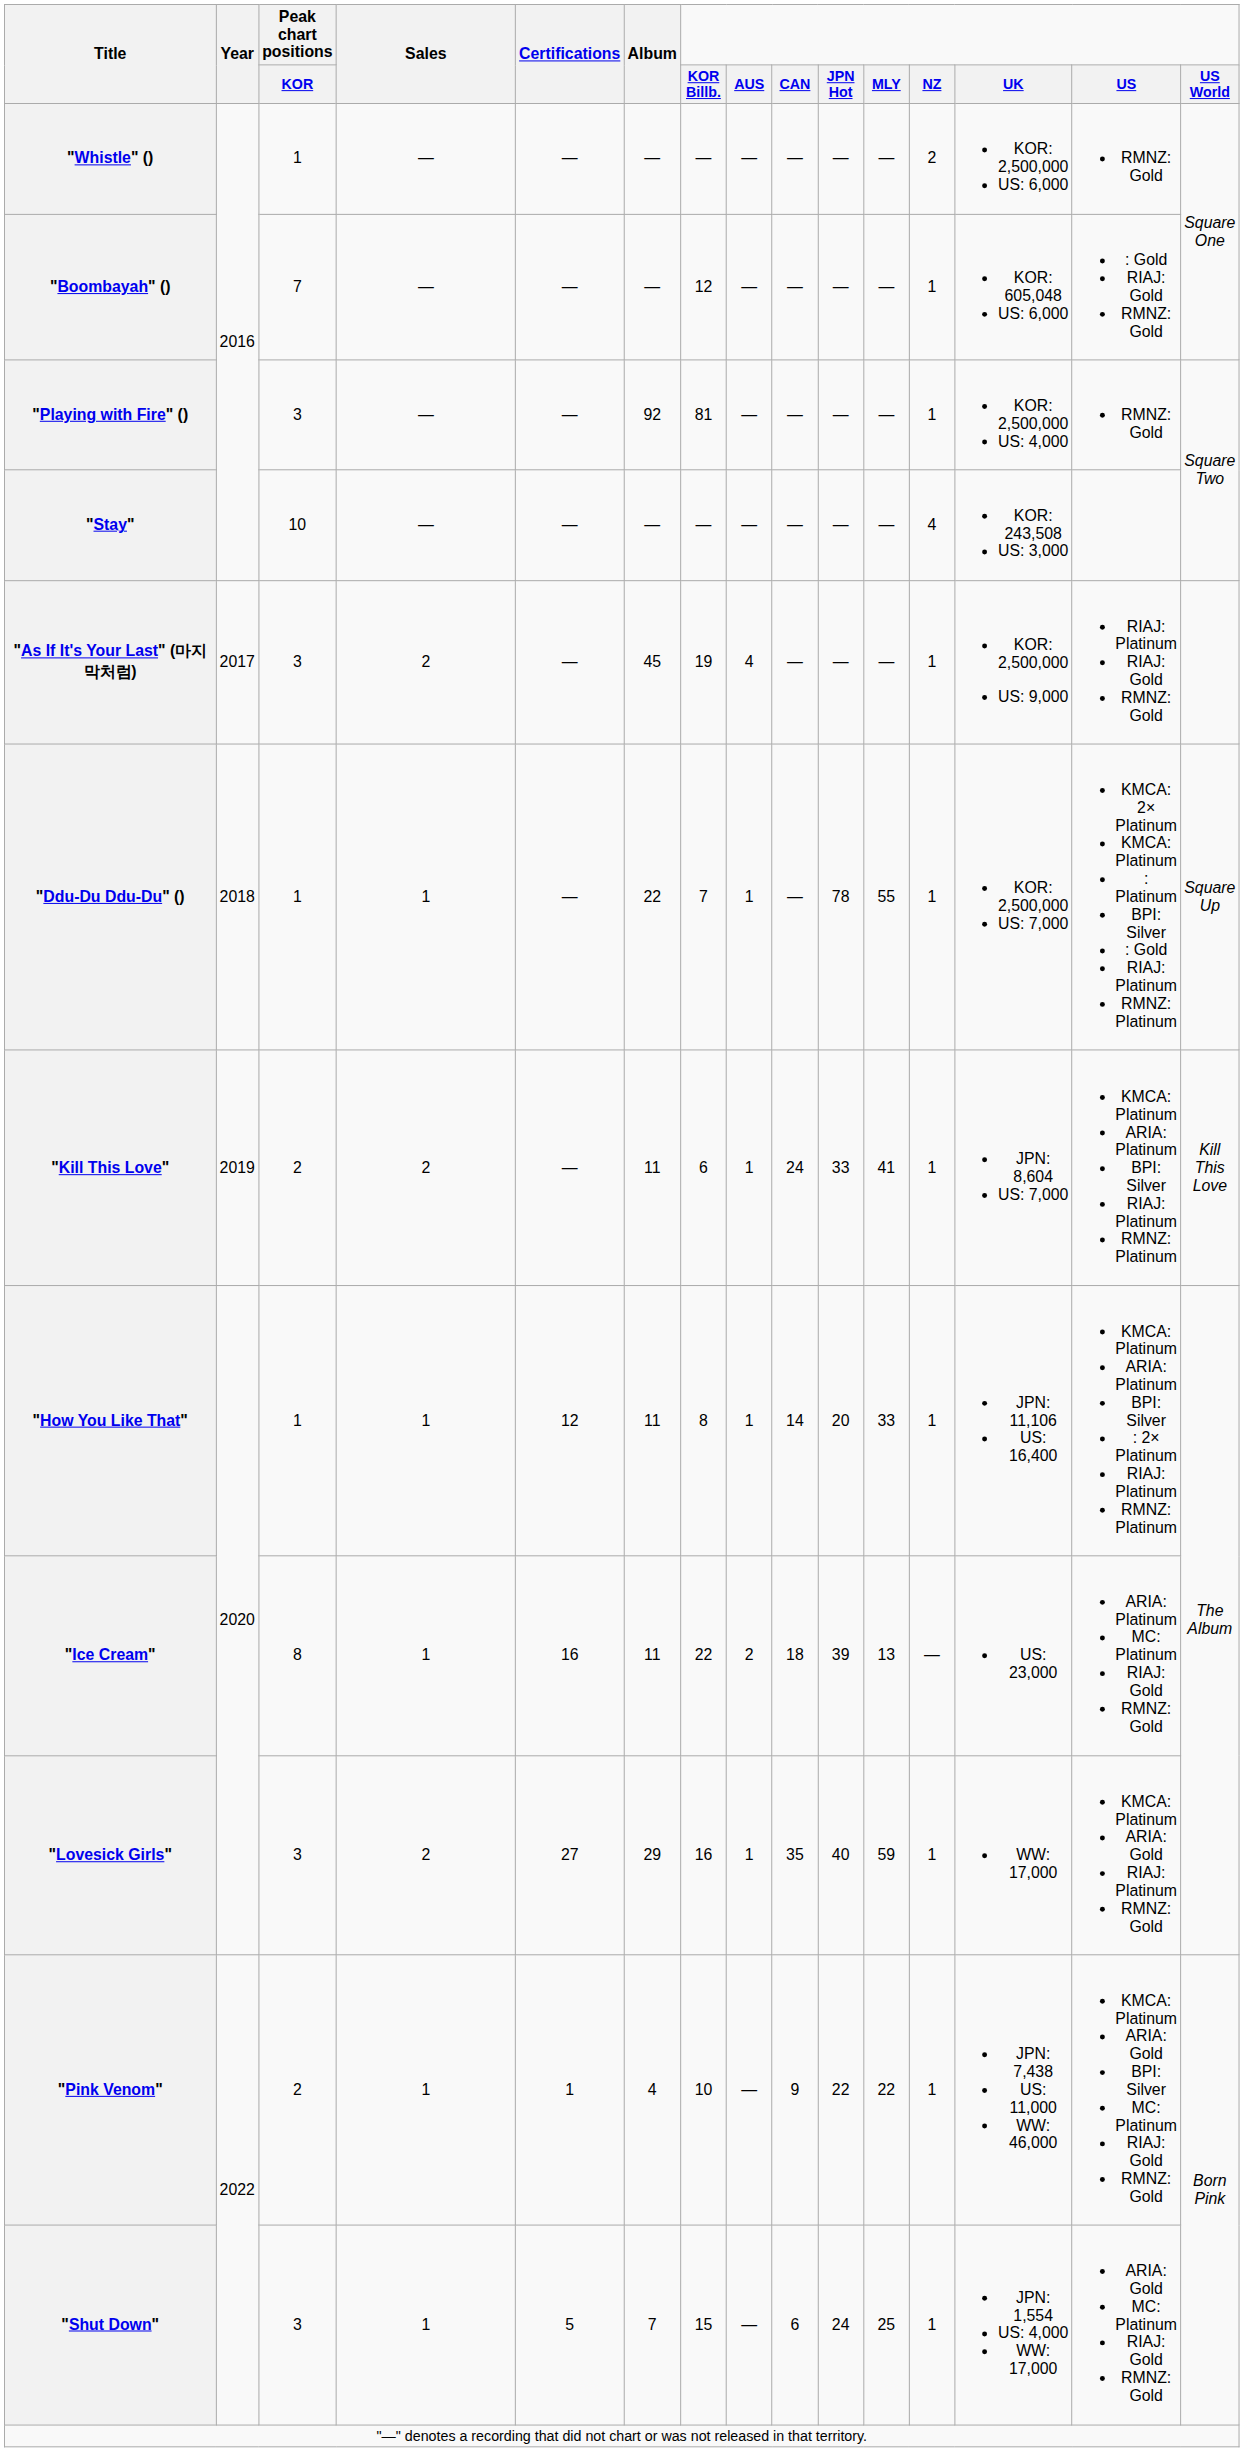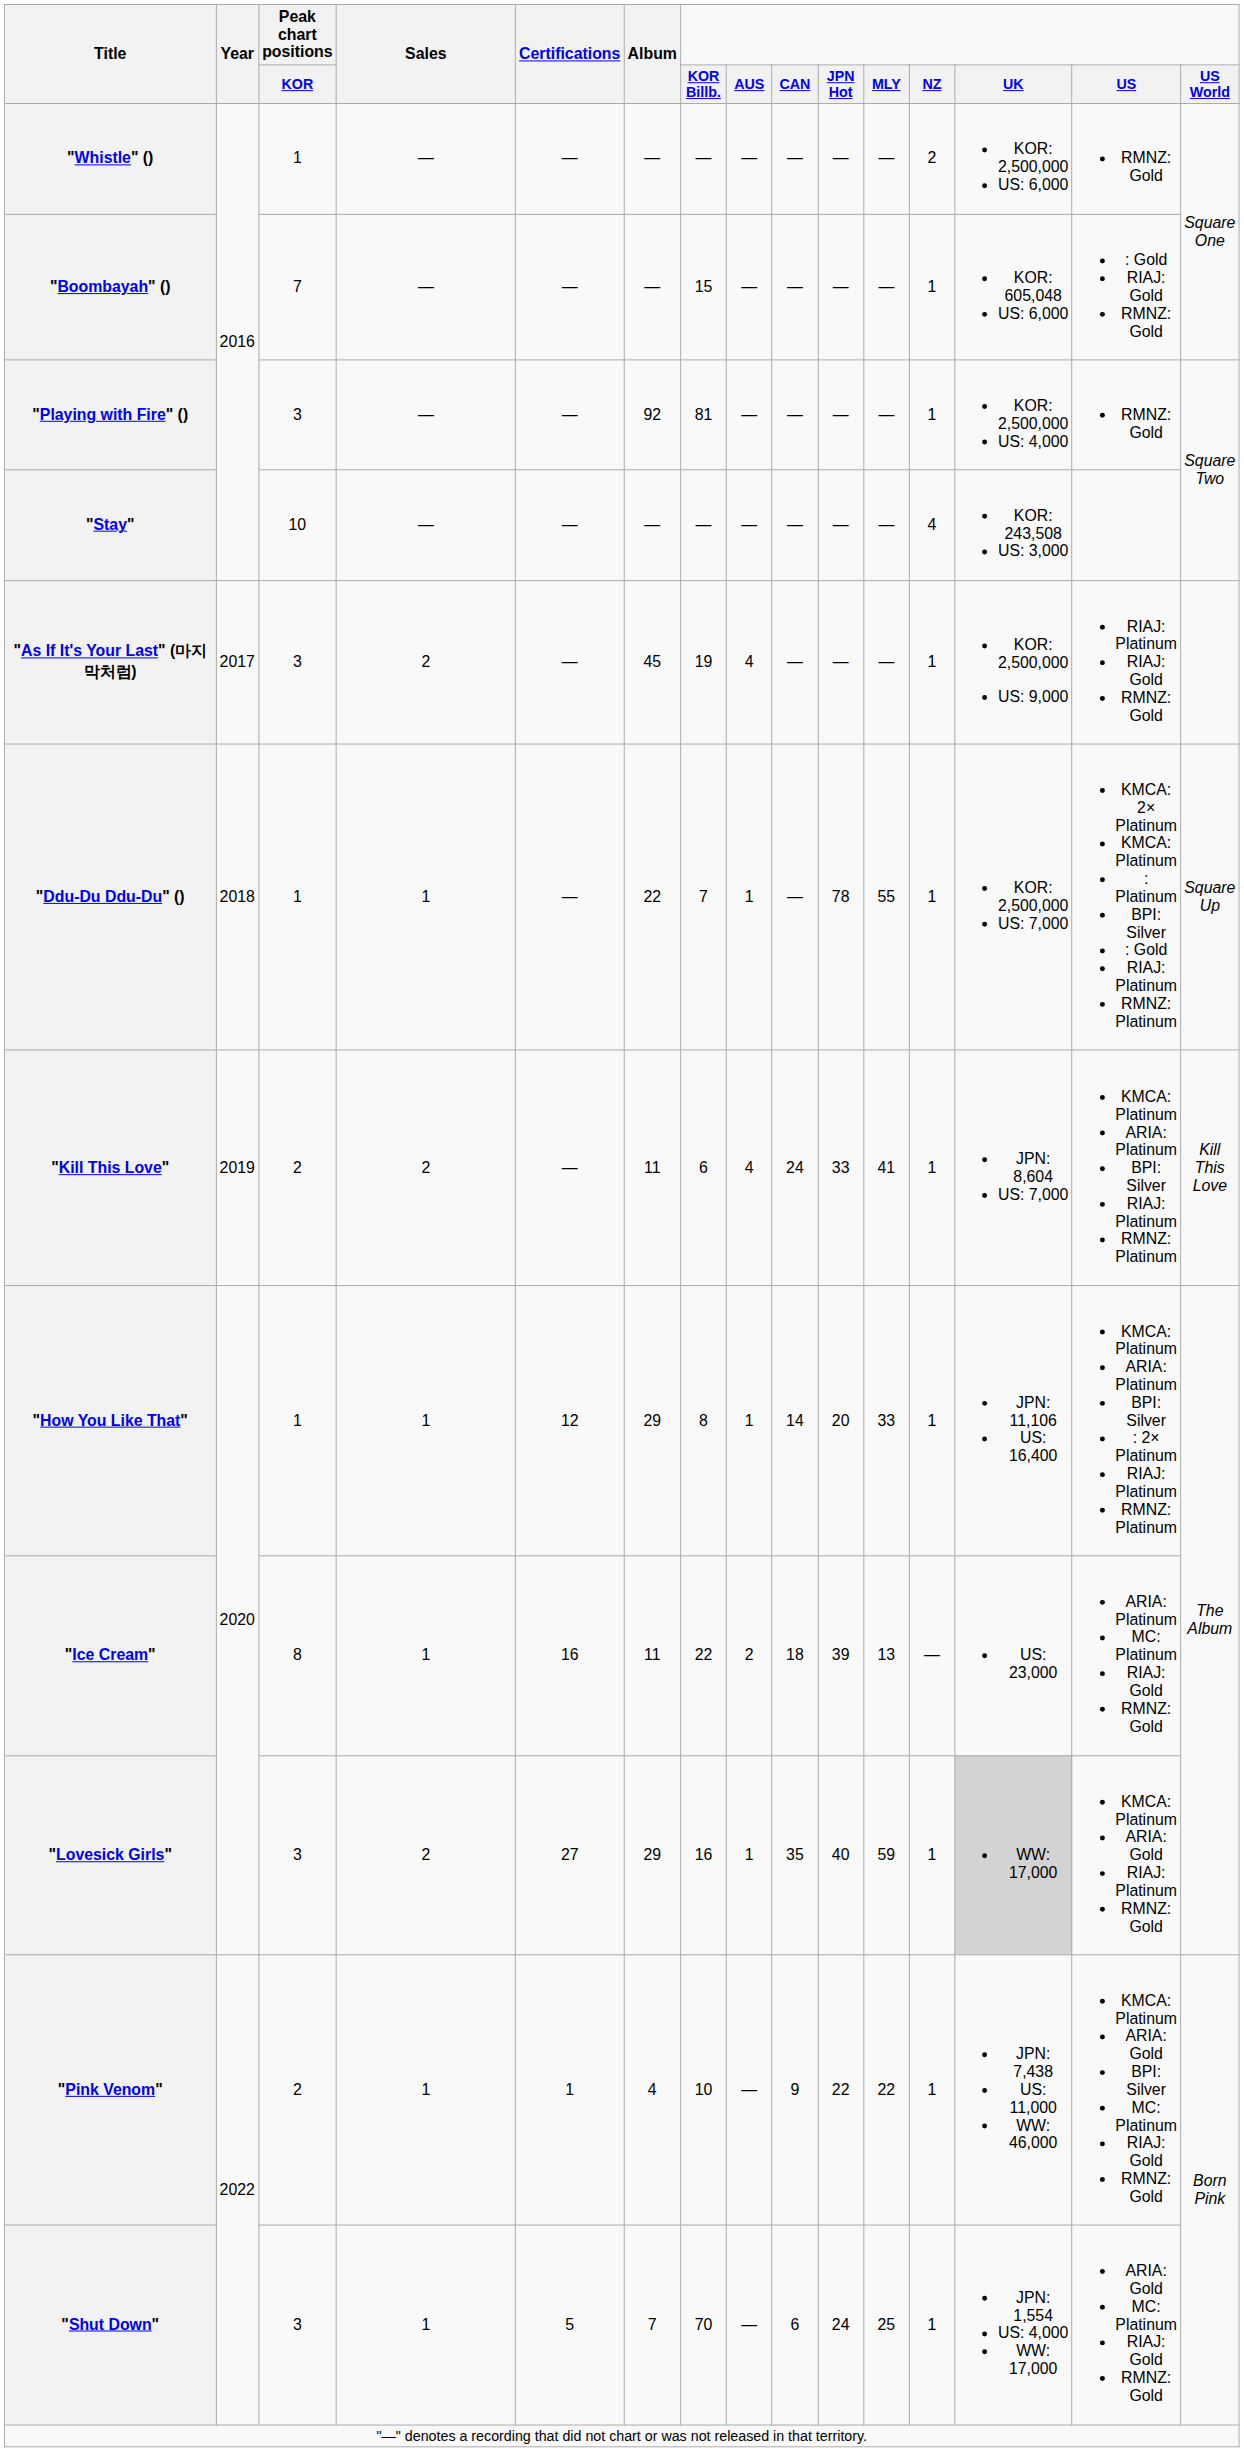(703, 286) 12 -> (703, 286) 15
(749, 1167) 1 -> (749, 1167) 4
(652, 1420) 11 -> (652, 1420) 29
(1013, 1864) no background -> (1013, 1864) lightgrey background
(703, 2324) 15 -> (703, 2324) 70
